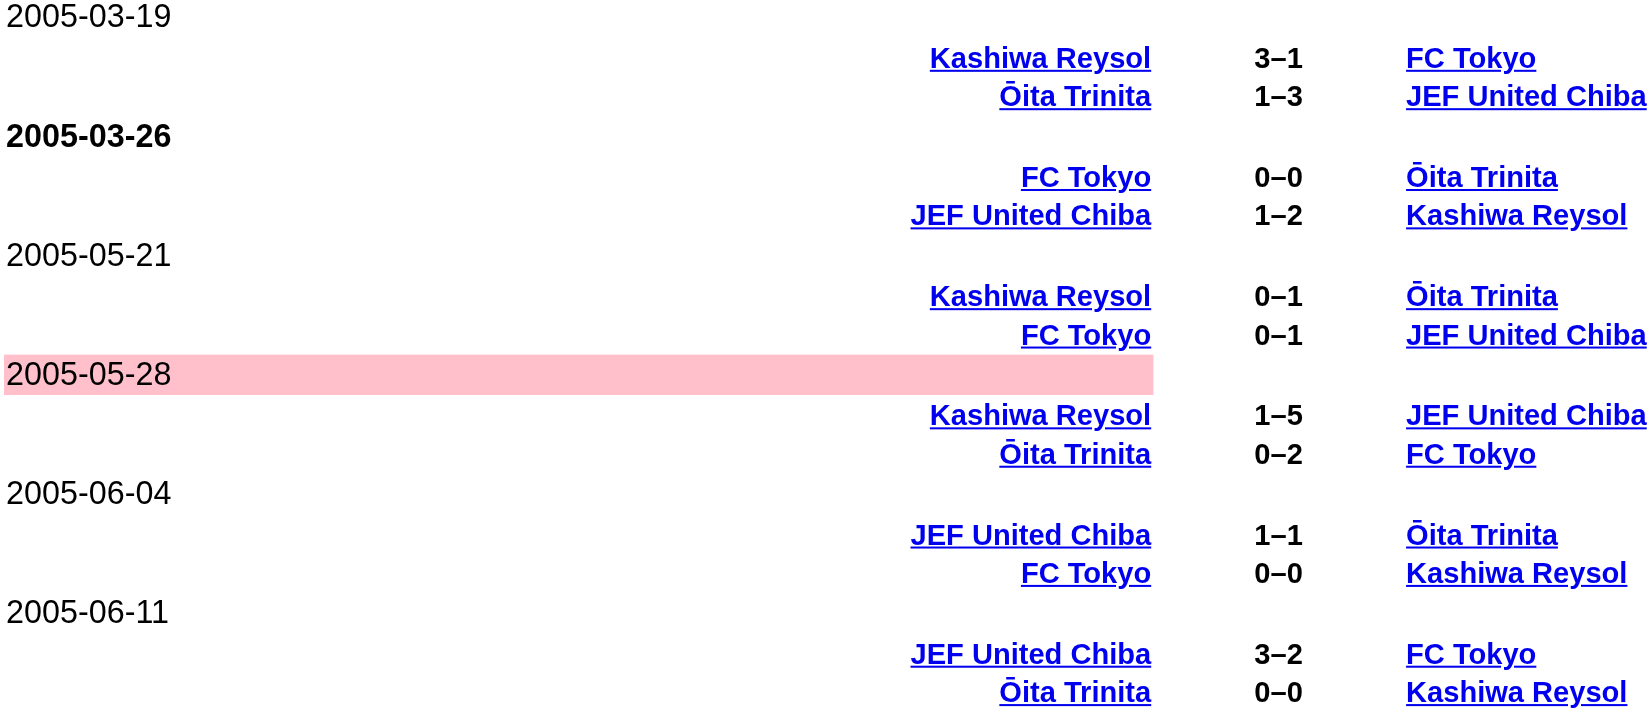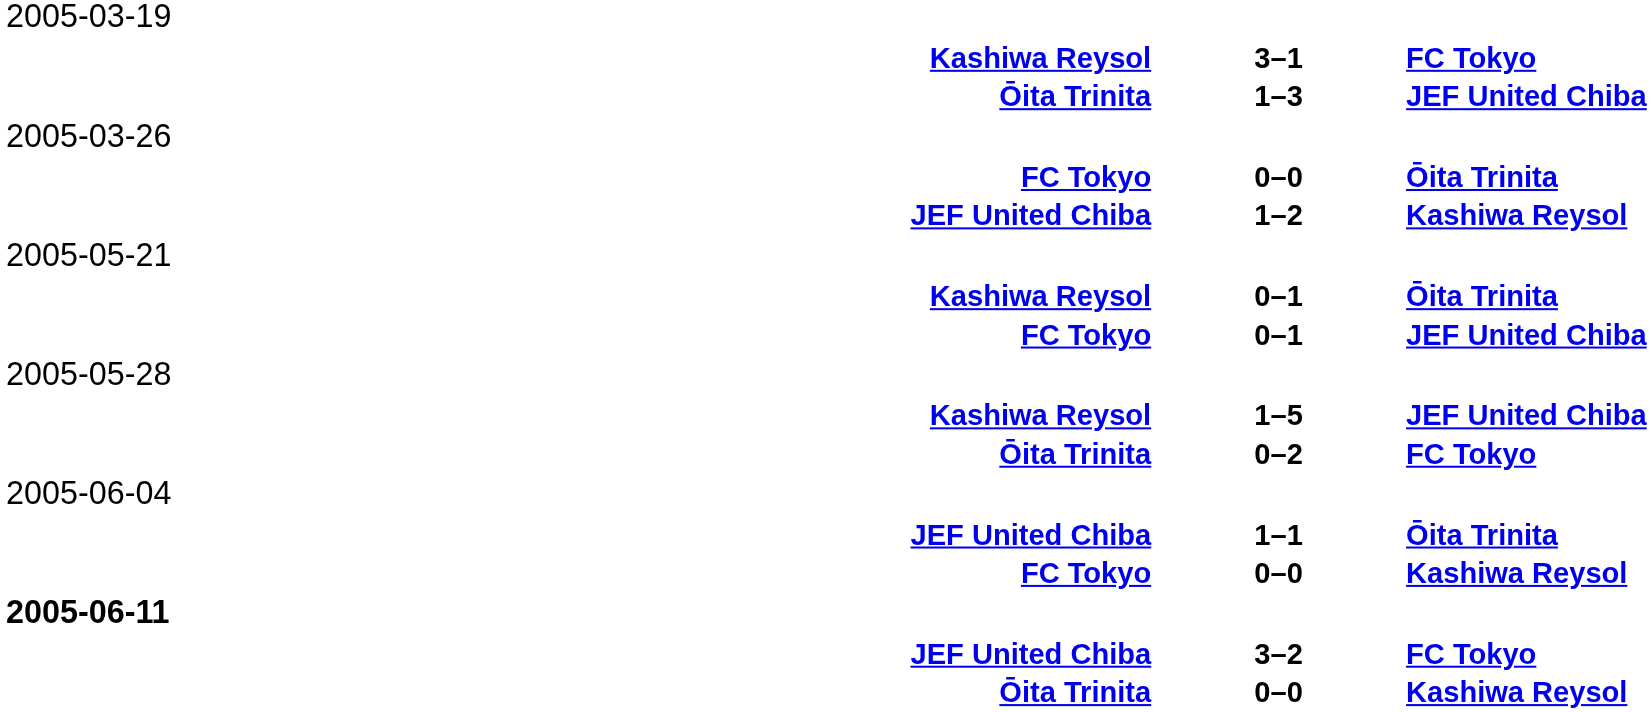(89, 135) bold -> (89, 135) normal
(89, 374) pink background -> (89, 374) no background
(88, 612) normal -> (88, 612) bold
